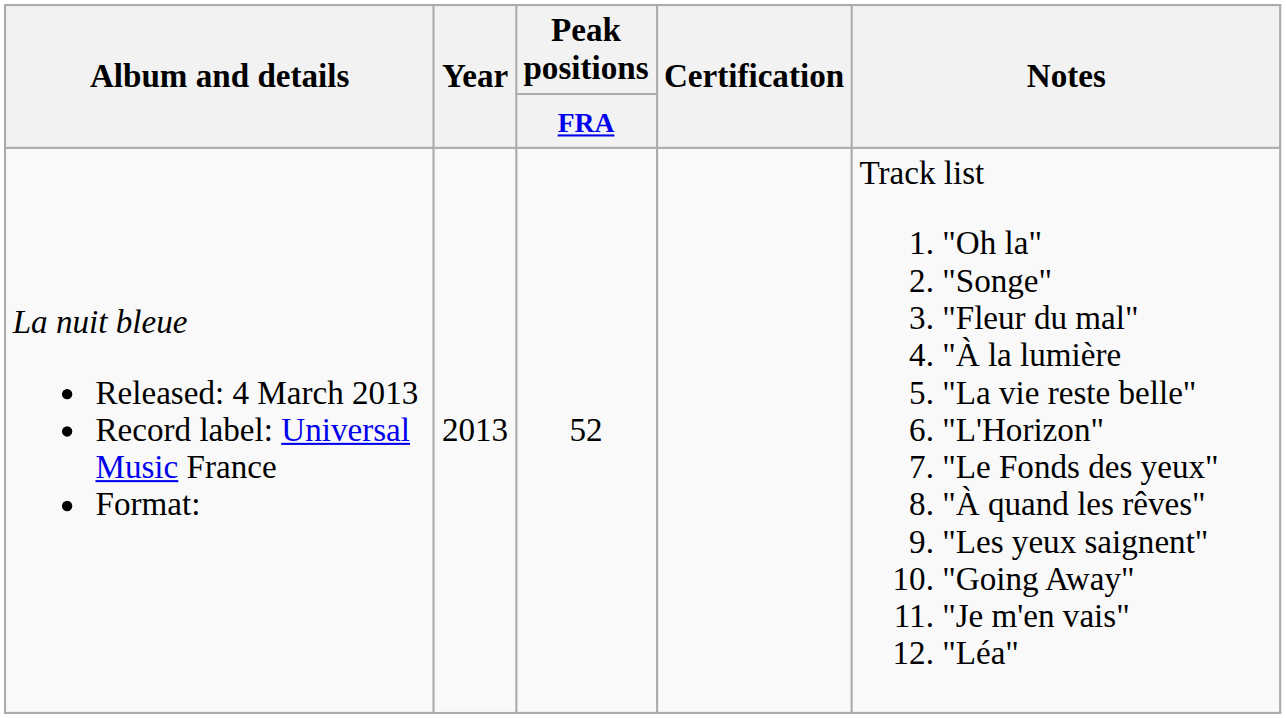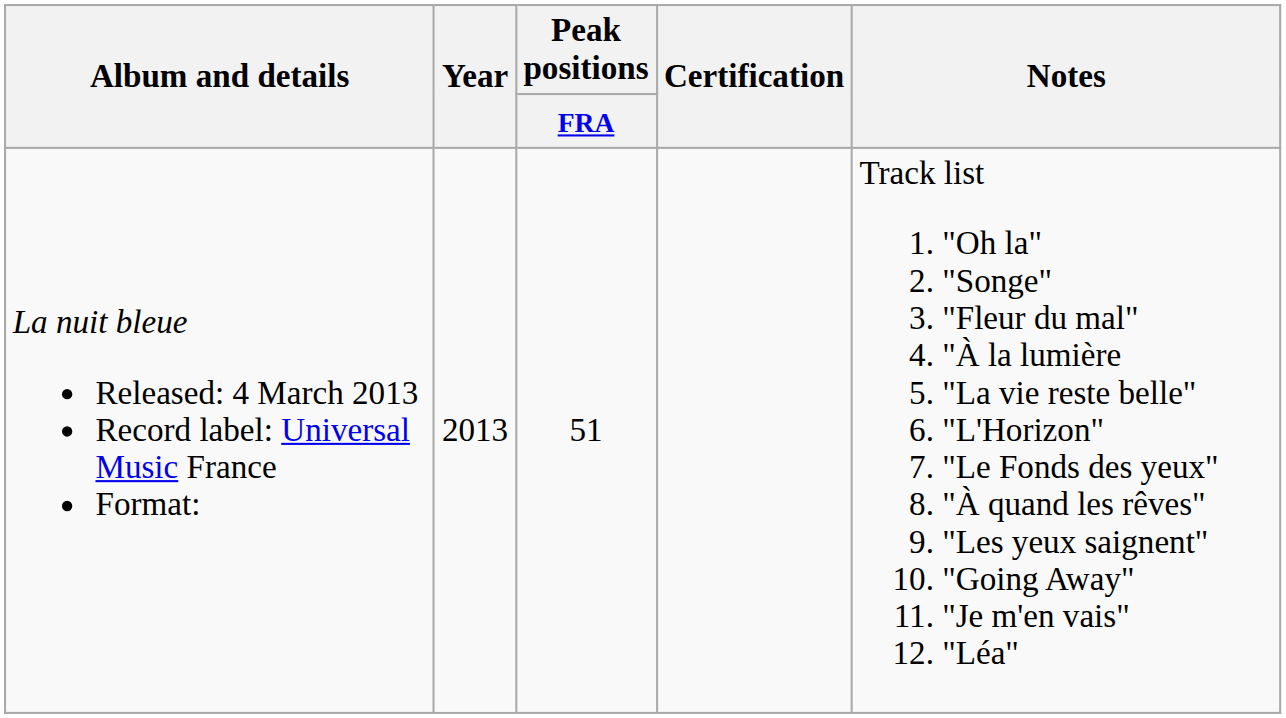(586, 429) 52 -> (586, 429) 51
